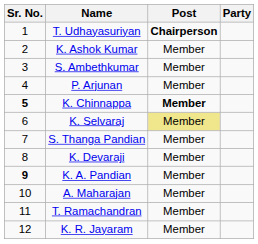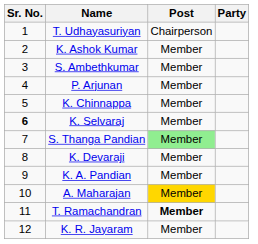(184, 31) bold -> (181, 31) normal
(25, 103) bold -> (25, 103) normal
(184, 103) bold -> (181, 103) normal
(25, 121) normal -> (25, 121) bold
(184, 121) khaki background -> (181, 121) no background
(184, 139) no background -> (181, 139) lightgreen background
(25, 175) bold -> (25, 175) normal
(184, 193) no background -> (181, 193) gold background
(184, 211) normal -> (181, 211) bold
